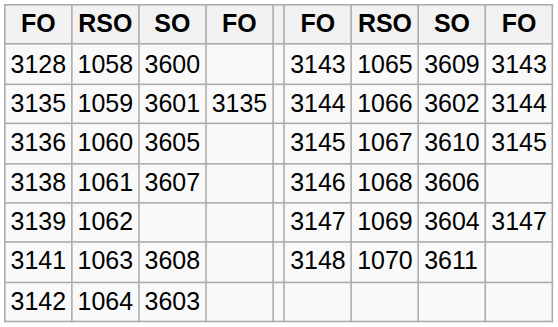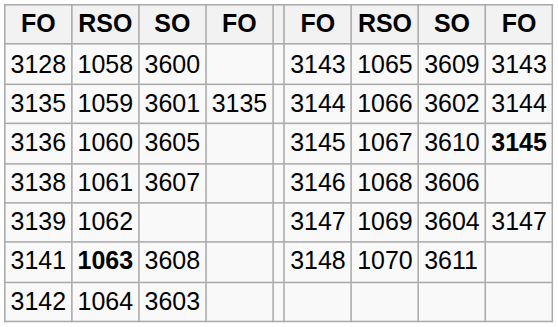(519, 143) normal -> (519, 143) bold
(105, 261) normal -> (105, 261) bold
